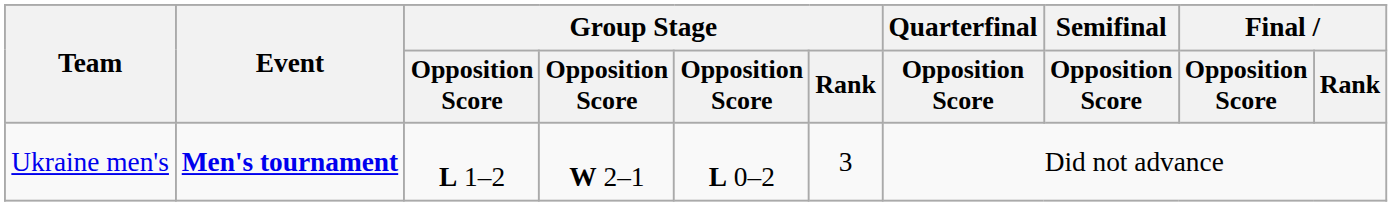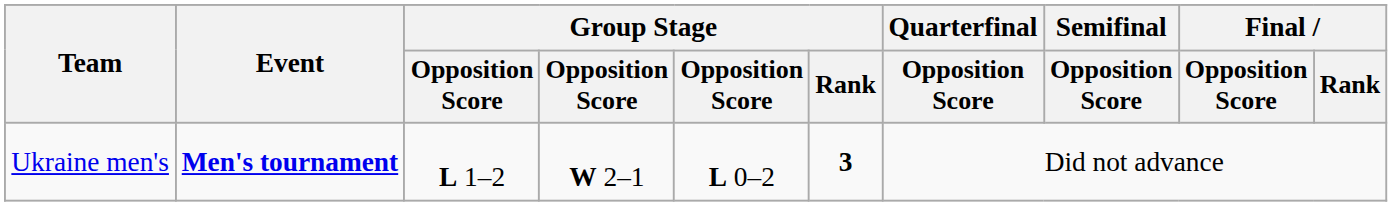(846, 161) normal -> (846, 161) bold
